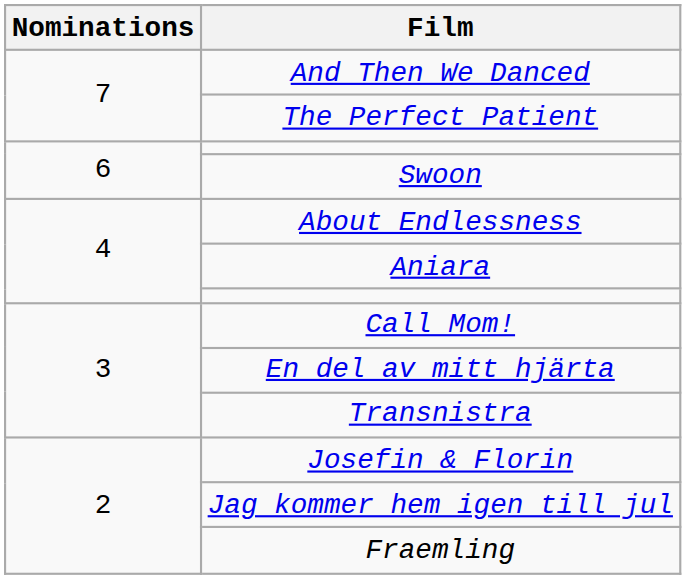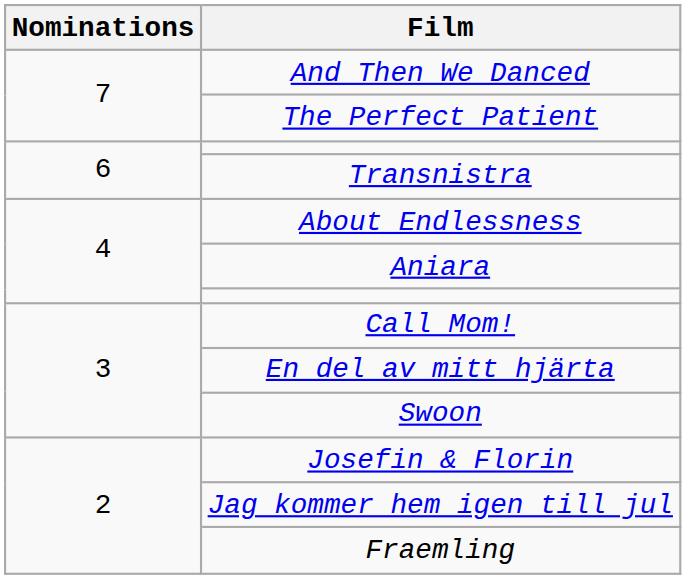(440, 176) Swoon -> (440, 176) Transnistra
(440, 415) Transnistra -> (440, 415) Swoon
